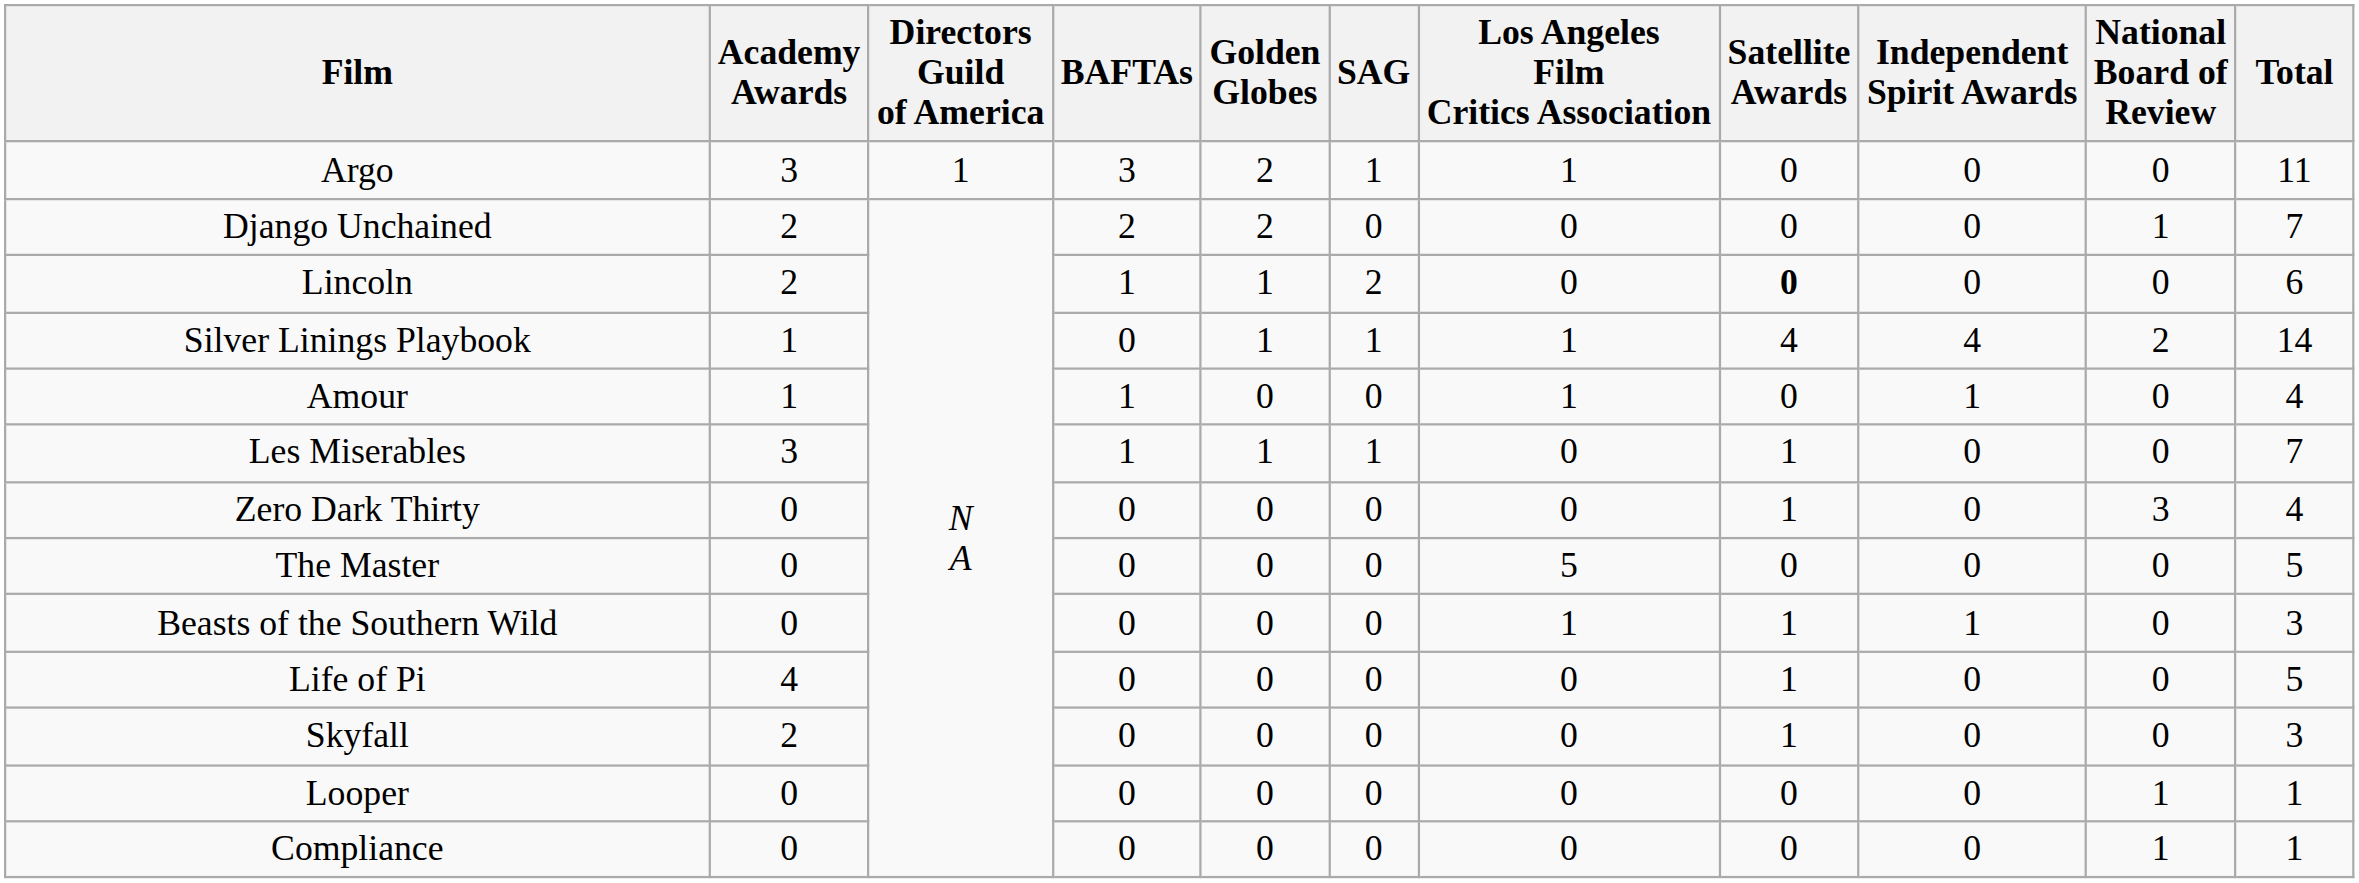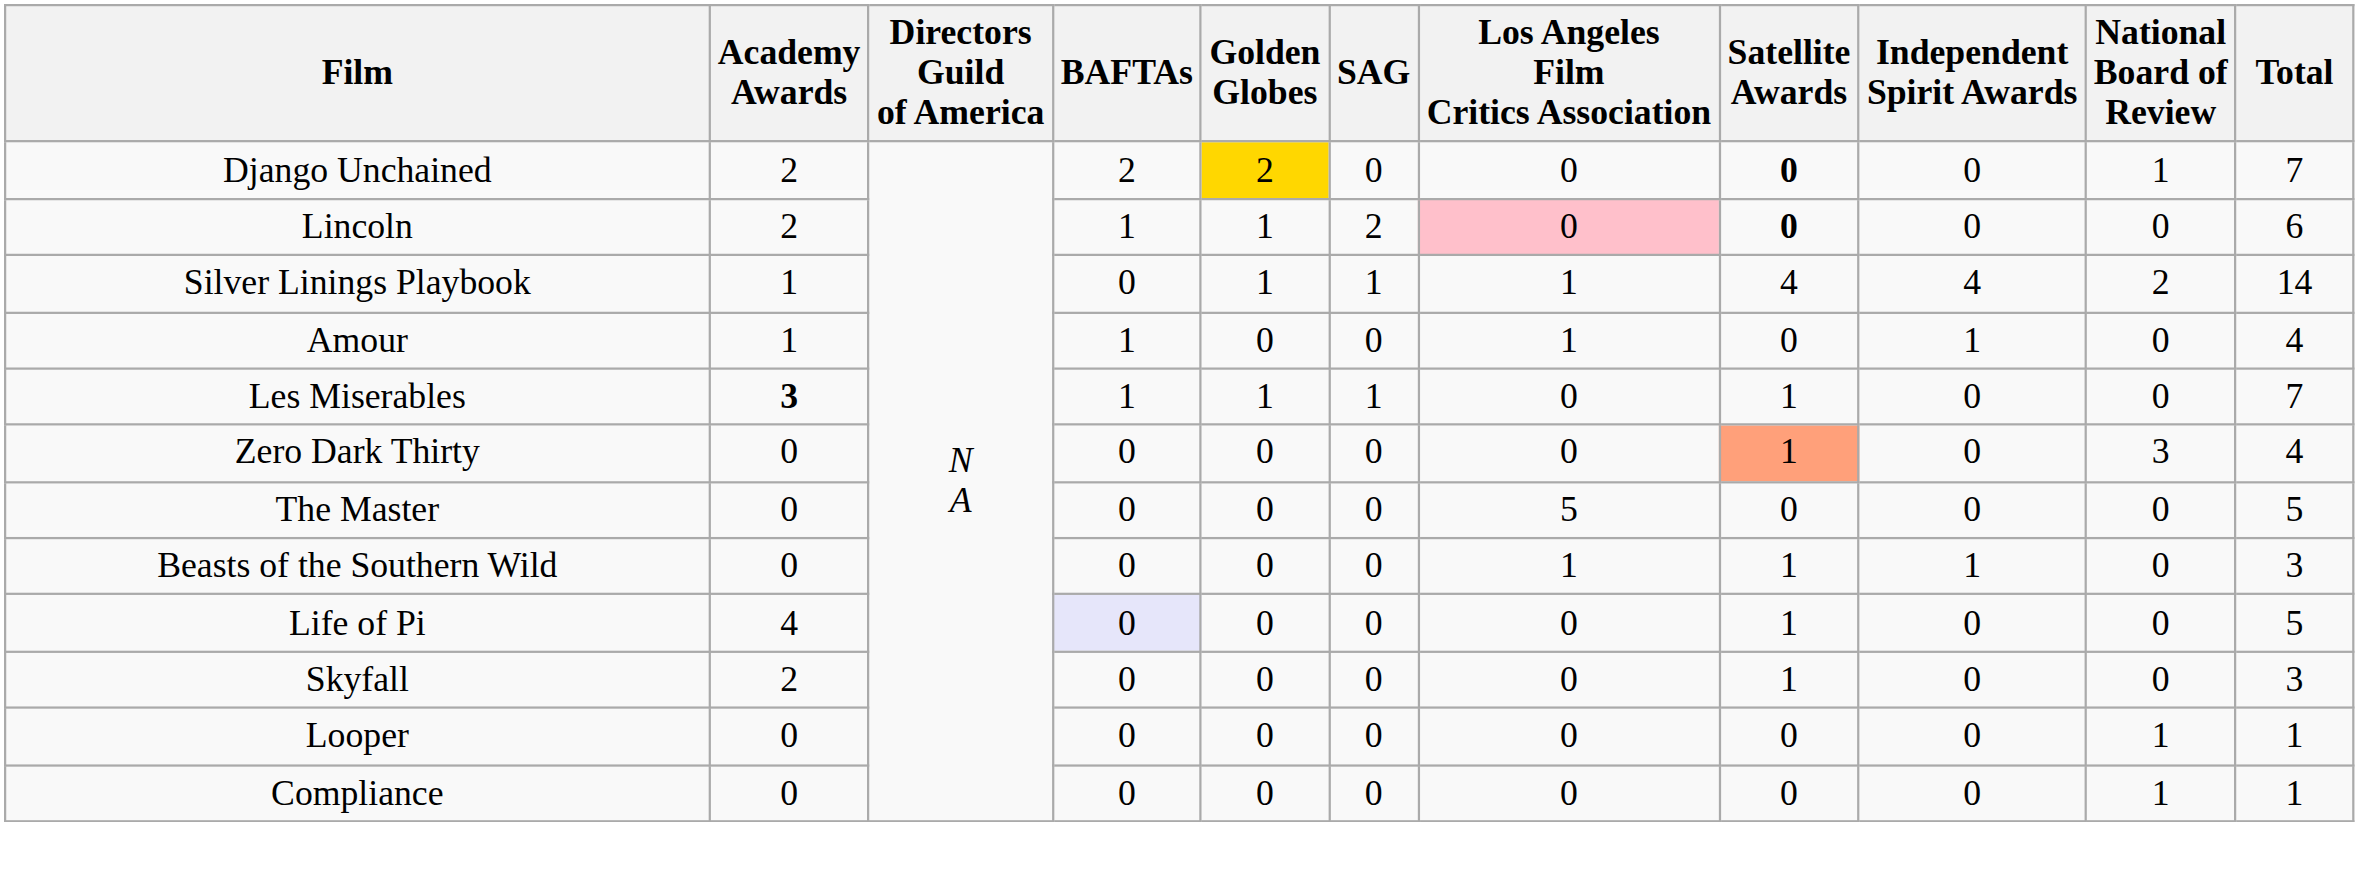- row: (357, 169)
(1265, 226) no background -> (1265, 169) gold background
(1789, 226) normal -> (1789, 169) bold
(1569, 282) no background -> (1569, 226) pink background
(789, 452) normal -> (789, 396) bold
(1789, 509) no background -> (1789, 452) lightsalmon background
(1127, 678) no background -> (1127, 622) lavender background
